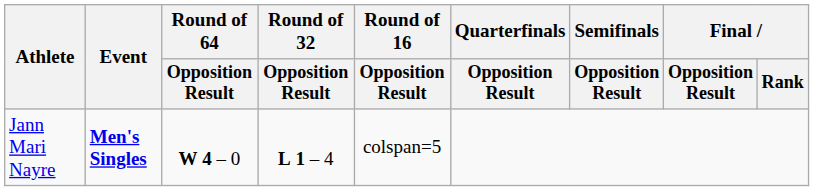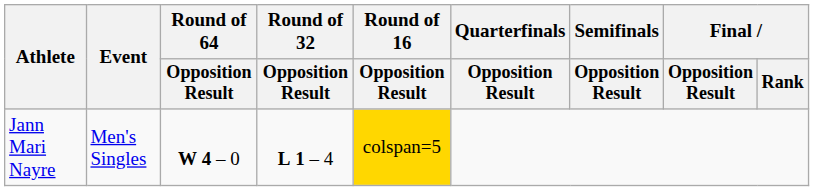(118, 147) bold -> (118, 147) normal
(402, 147) no background -> (402, 147) gold background
